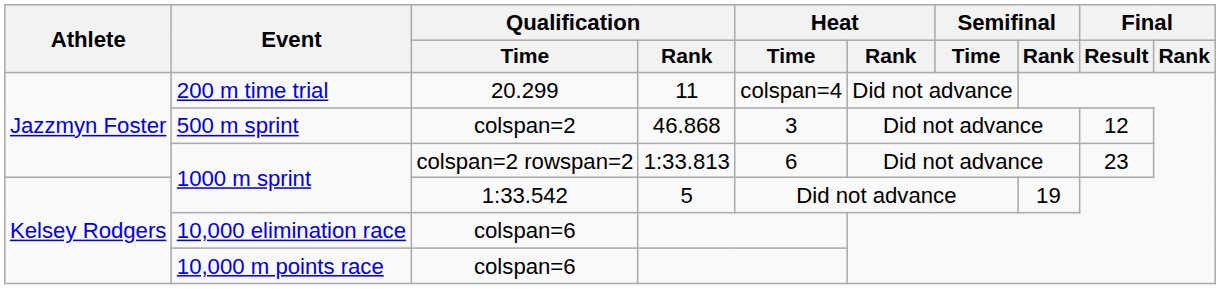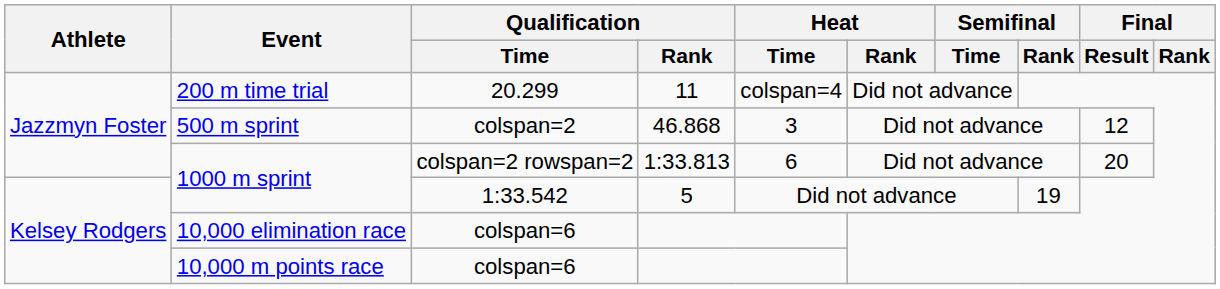(1116, 161) 23 -> (1116, 161) 20
